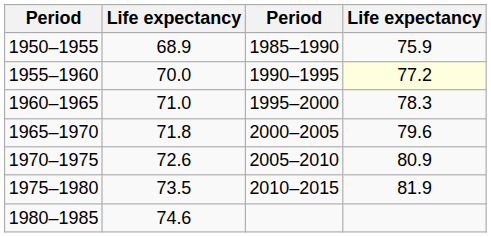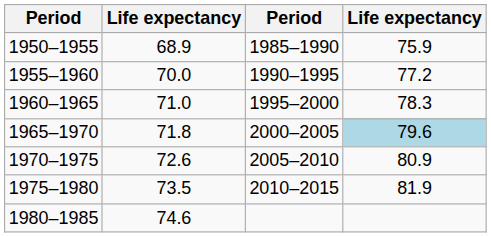(415, 75) lightyellow background -> (415, 75) no background
(415, 132) no background -> (415, 132) lightblue background
